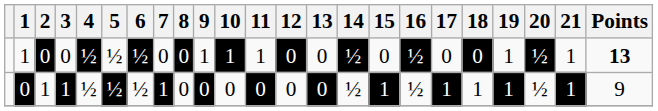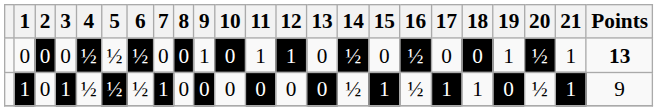(25, 55) 1 -> (25, 55) 0
(230, 55) 1 -> (230, 55) 0
(291, 55) 0 -> (291, 55) 1
(25, 88) 0 -> (25, 88) 1
(45, 88) 1 -> (45, 88) 0
(509, 88) 1 -> (509, 88) 0
